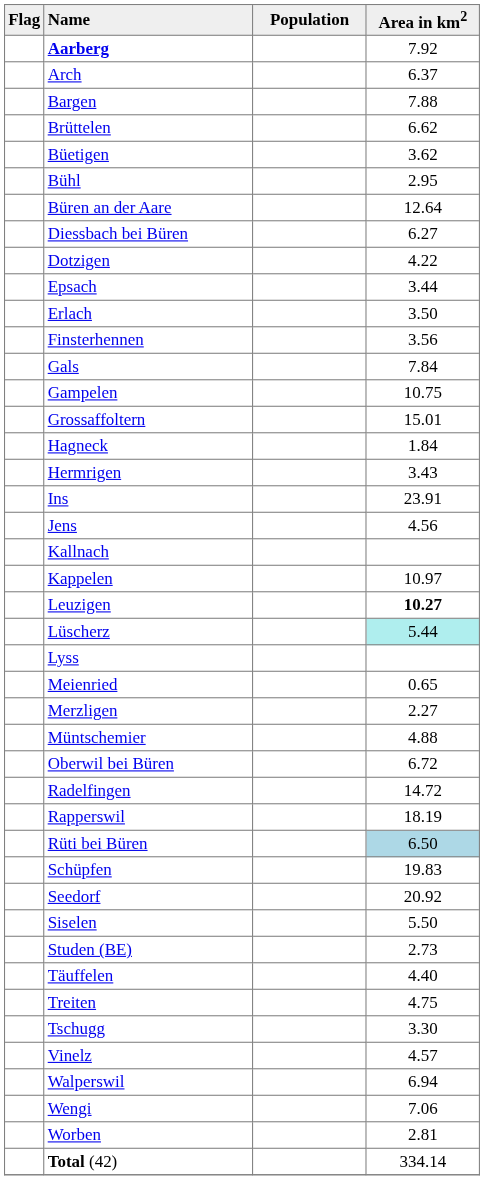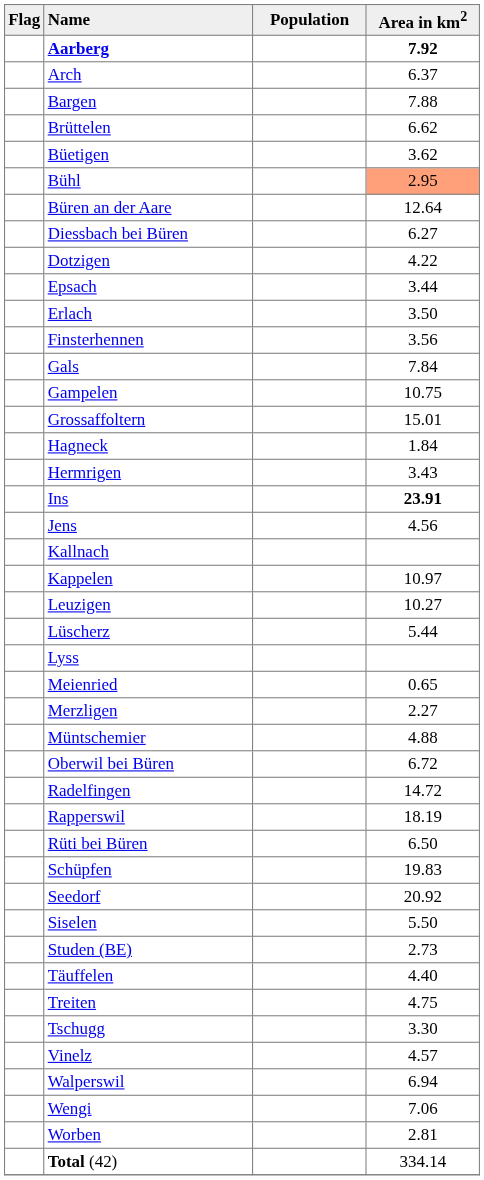(423, 48) normal -> (423, 48) bold
(423, 181) no background -> (423, 181) lightsalmon background
(423, 499) normal -> (423, 499) bold
(423, 605) bold -> (423, 605) normal
(423, 631) paleturquoise background -> (423, 631) no background
(423, 843) lightblue background -> (423, 843) no background
